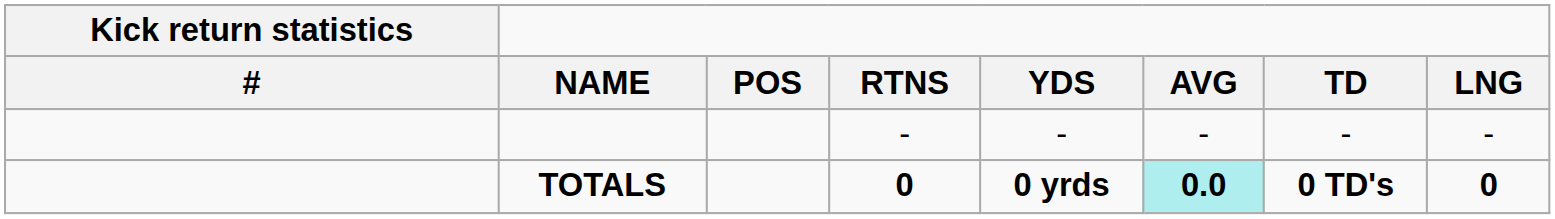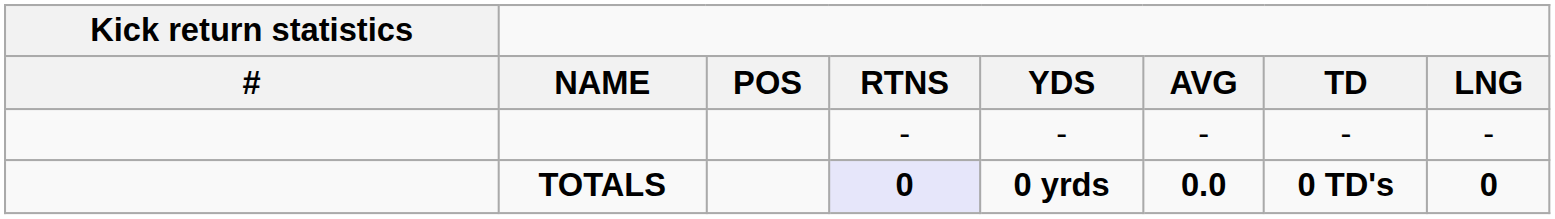(905, 185) no background -> (905, 185) lavender background
(1204, 185) paleturquoise background -> (1204, 185) no background
